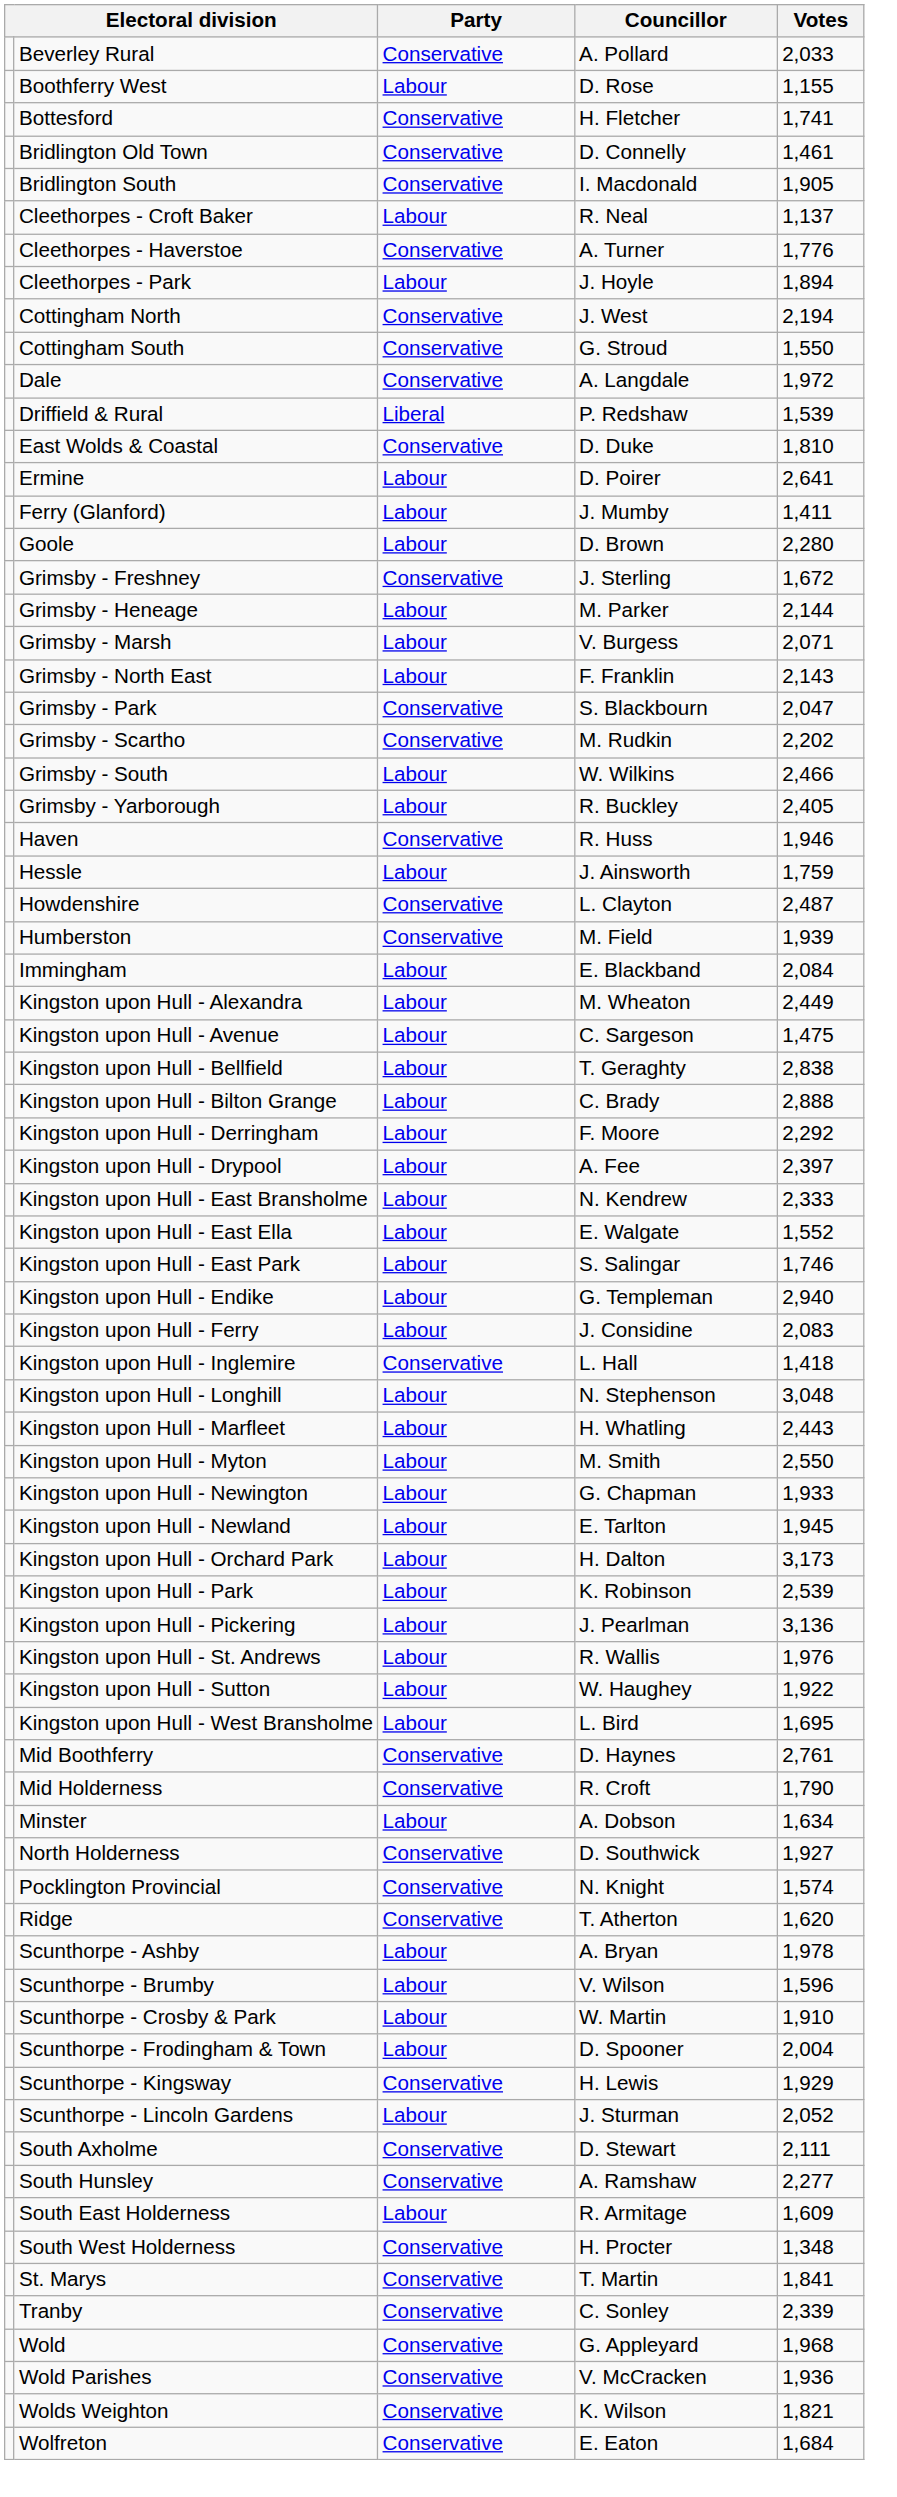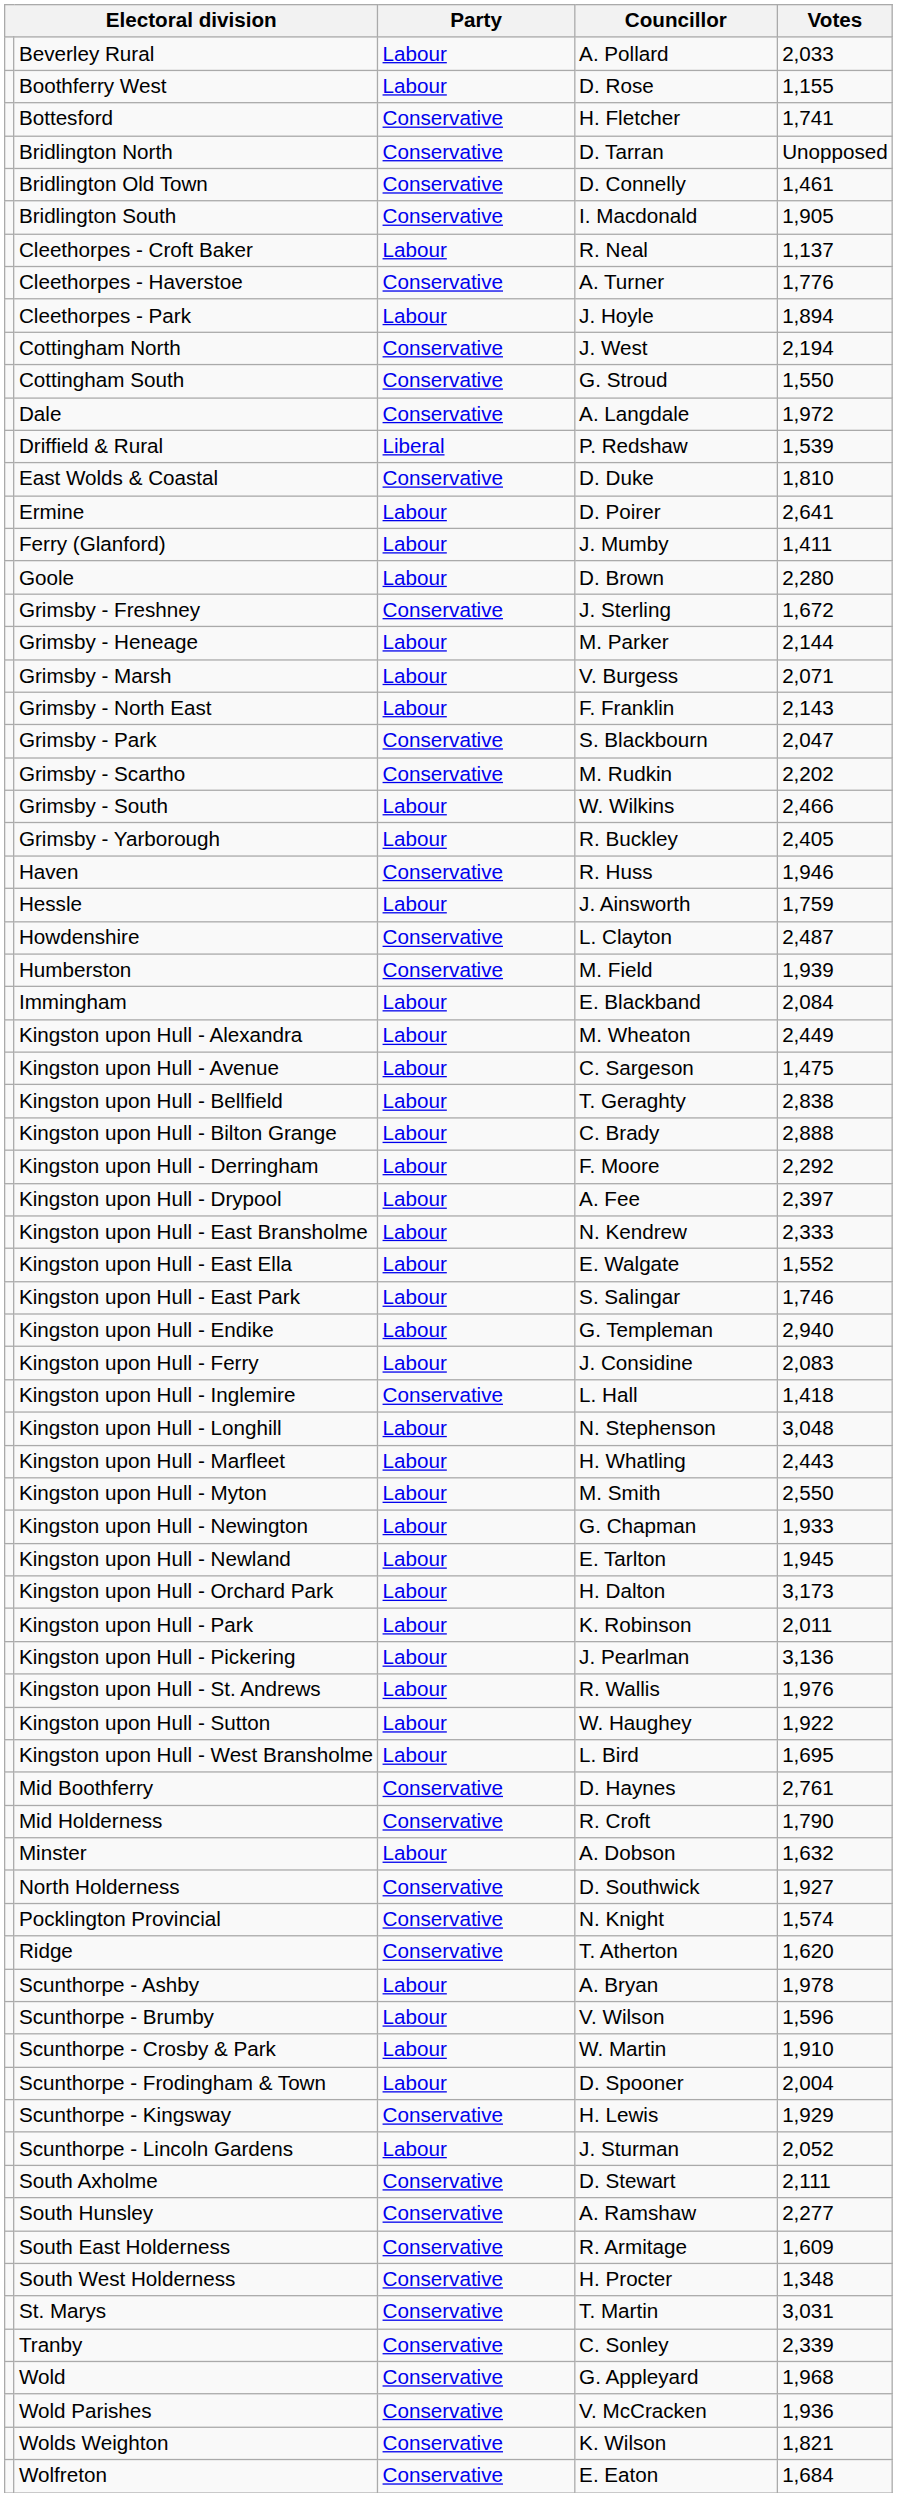(443, 53) Conservative -> (415, 53) Labour
+ row: (96, 151)
(808, 1592) 2,539 -> (807, 1624) 2,011
(808, 1821) 1,634 -> (808, 1853) 1,632
(415, 2214) Labour -> (443, 2246) Conservative
(808, 2279) 1,841 -> (808, 2312) 3,031
